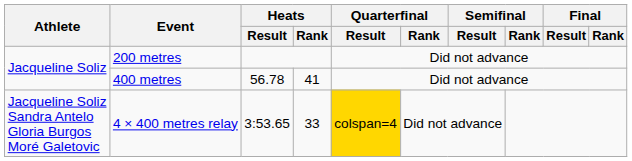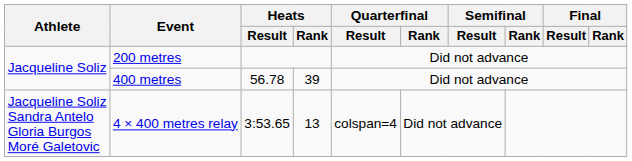(312, 79) 41 -> (312, 79) 39
(312, 124) 33 -> (312, 124) 13
(366, 124) gold background -> (366, 124) no background
